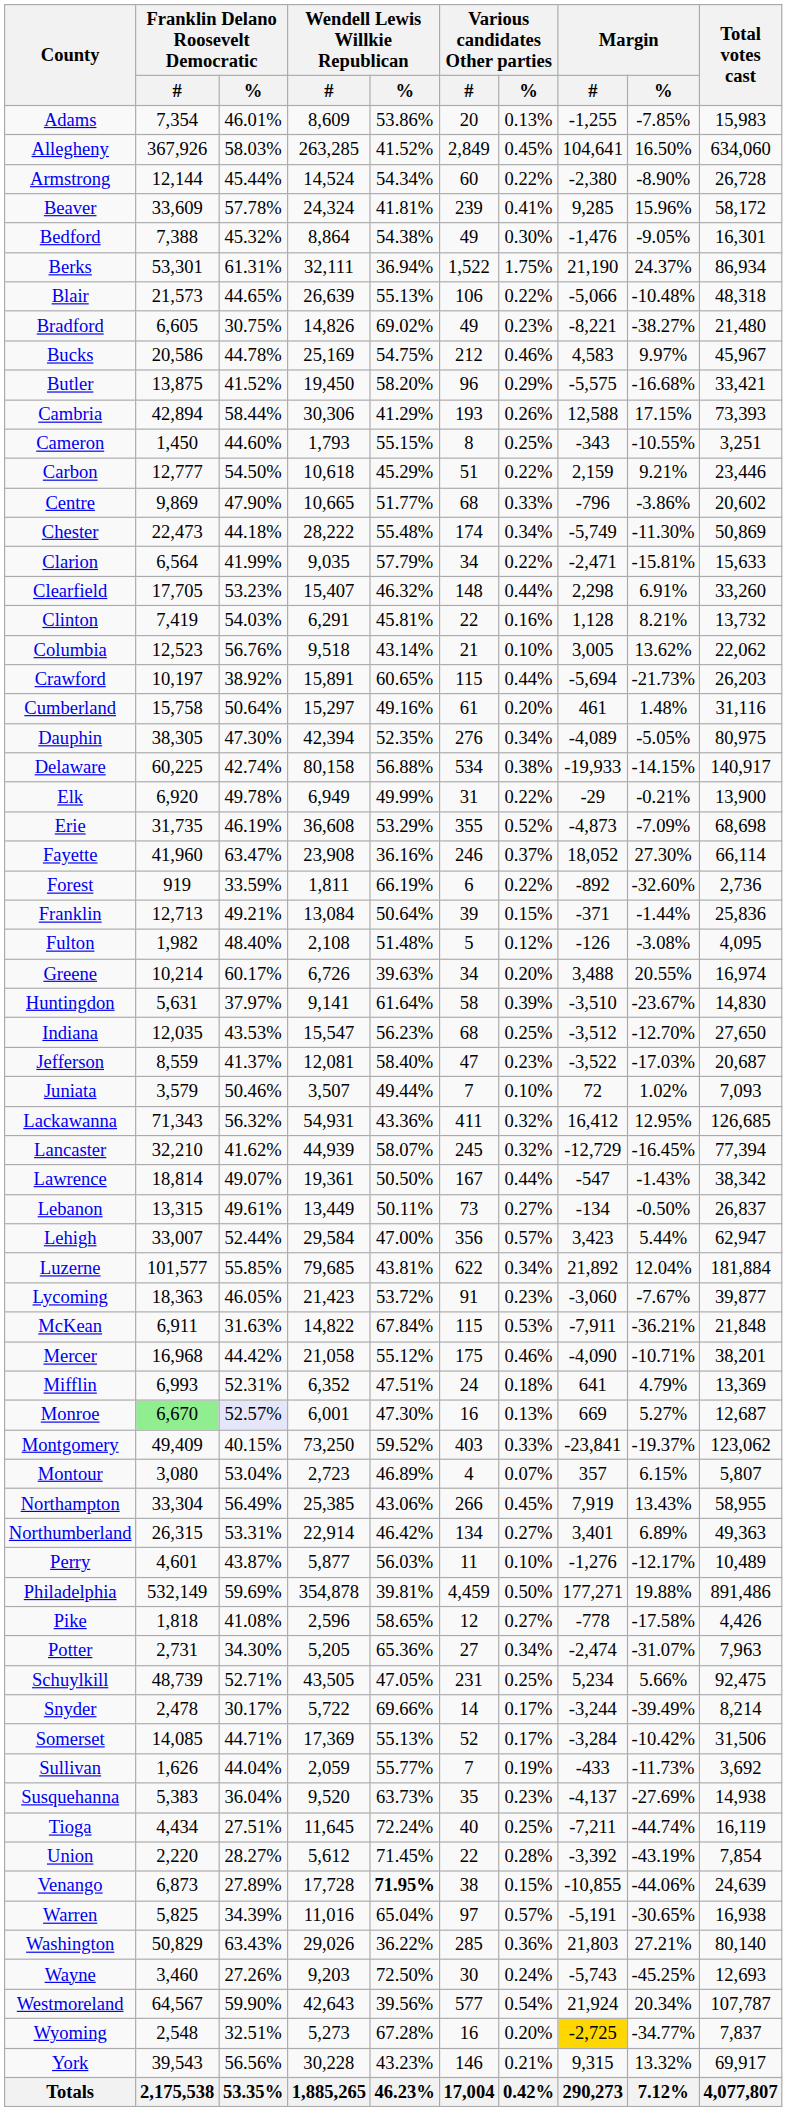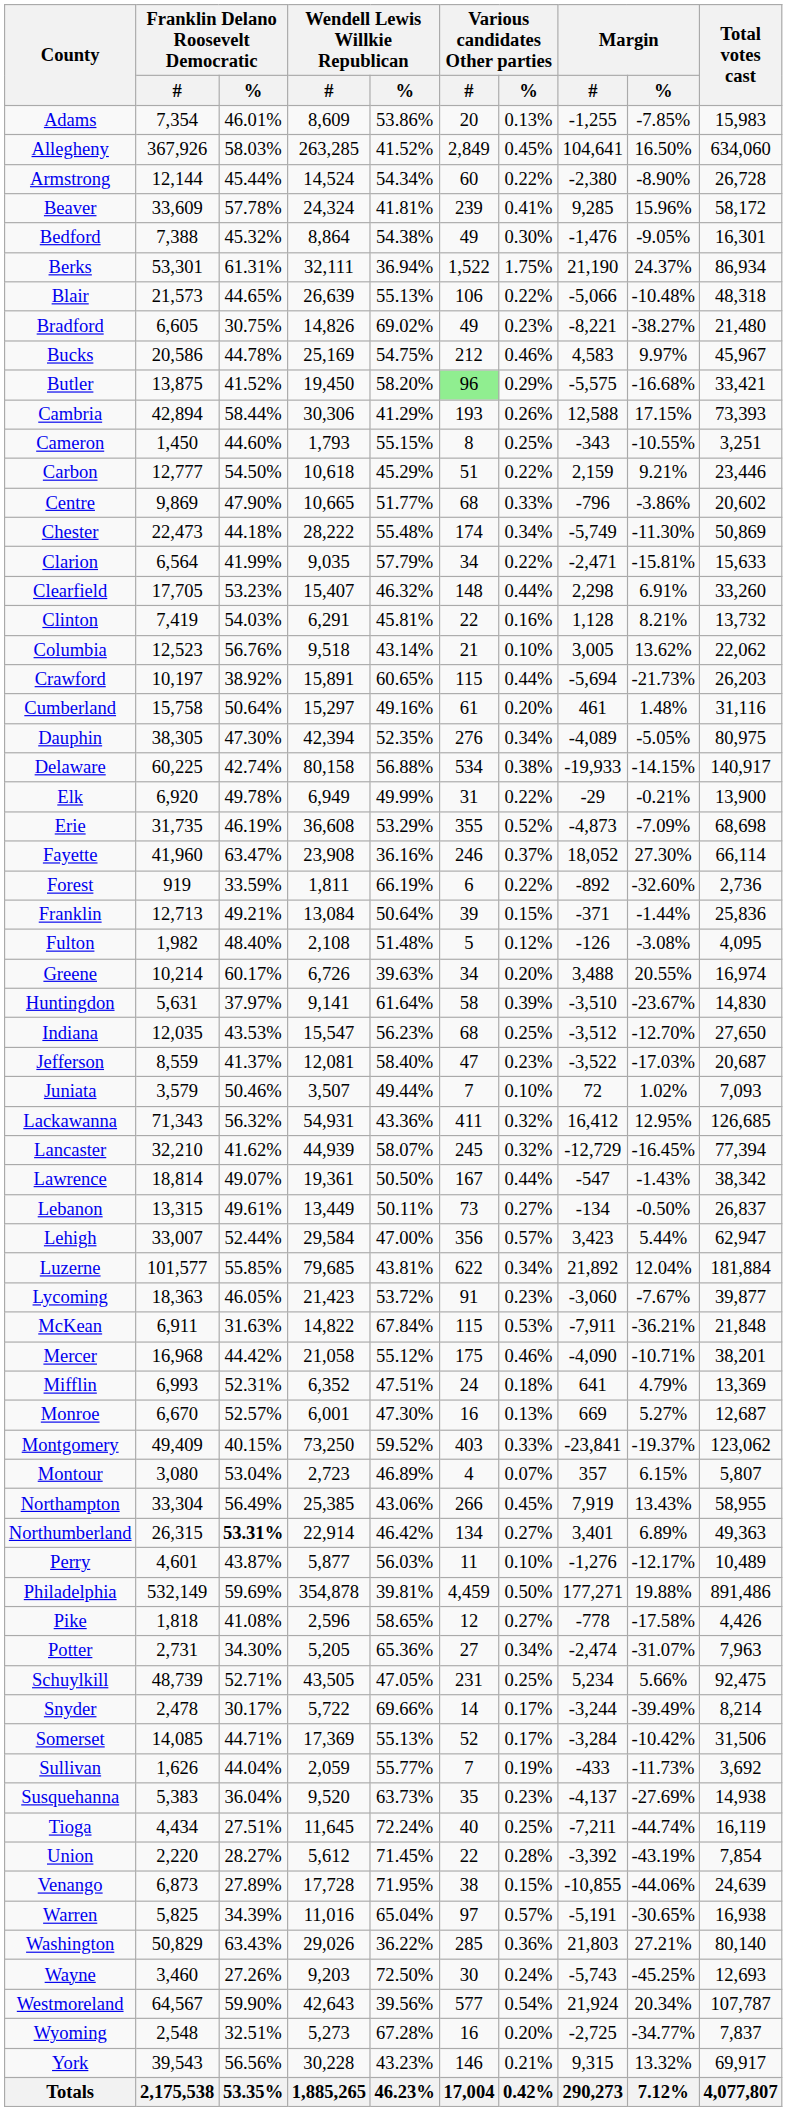(469, 384) no background -> (469, 384) lightgreen background
(177, 1414) lightgreen background -> (177, 1414) no background
(253, 1414) lavender background -> (253, 1414) no background
(253, 1532) normal -> (253, 1532) bold
(405, 1885) bold -> (405, 1885) normal
(593, 2033) gold background -> (593, 2033) no background
